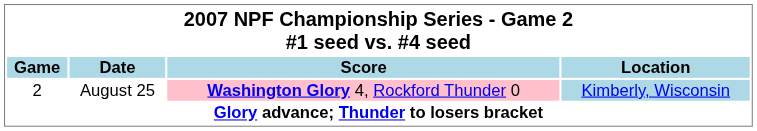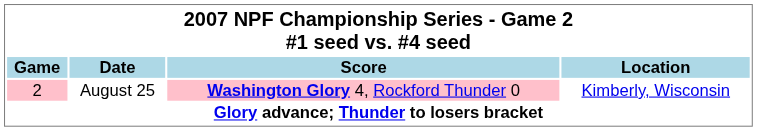(37, 90) no background -> (37, 90) pink background
(656, 90) lightblue background -> (656, 90) no background
